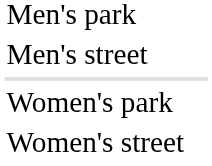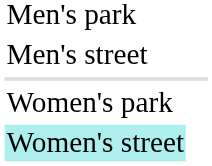(95, 142) no background -> (95, 142) paleturquoise background
